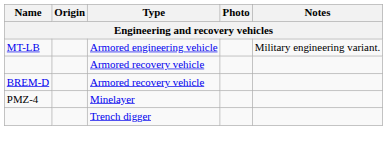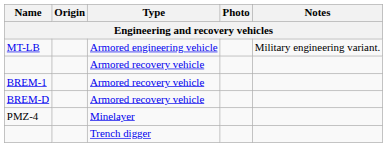+ row: (27, 82)
